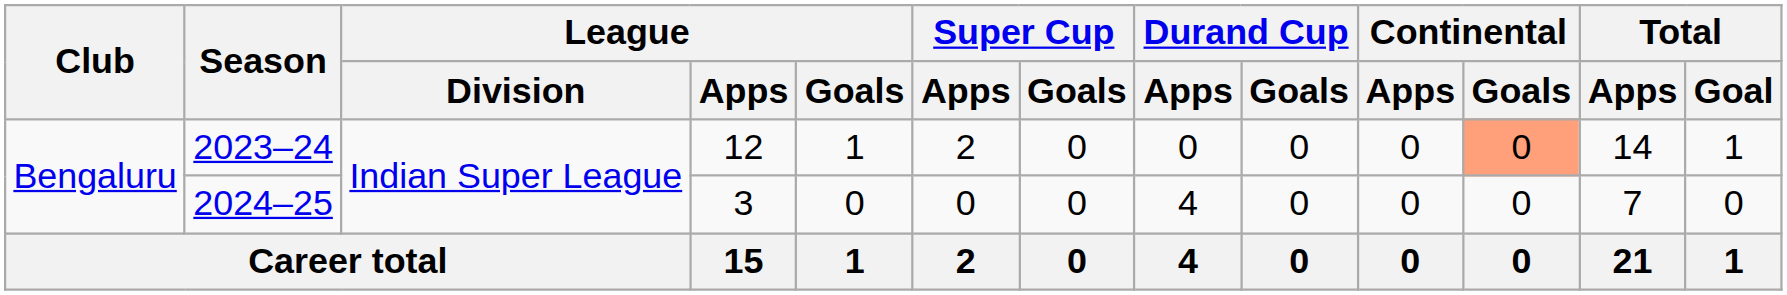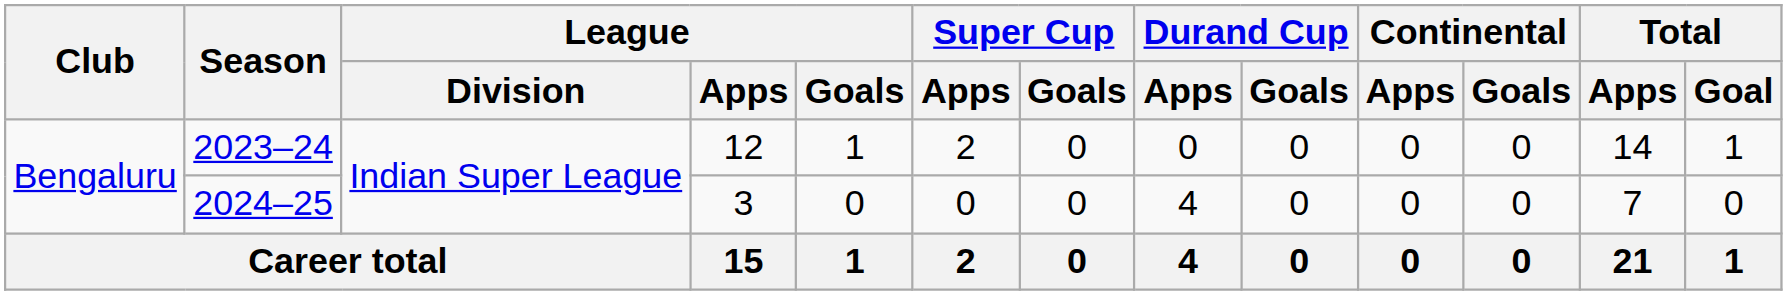(1521, 146) lightsalmon background -> (1521, 146) no background
